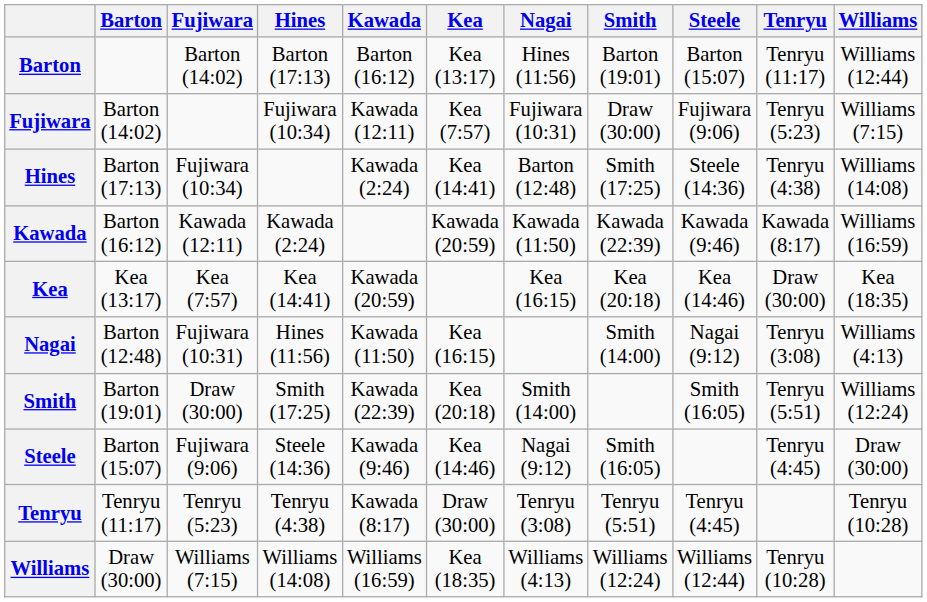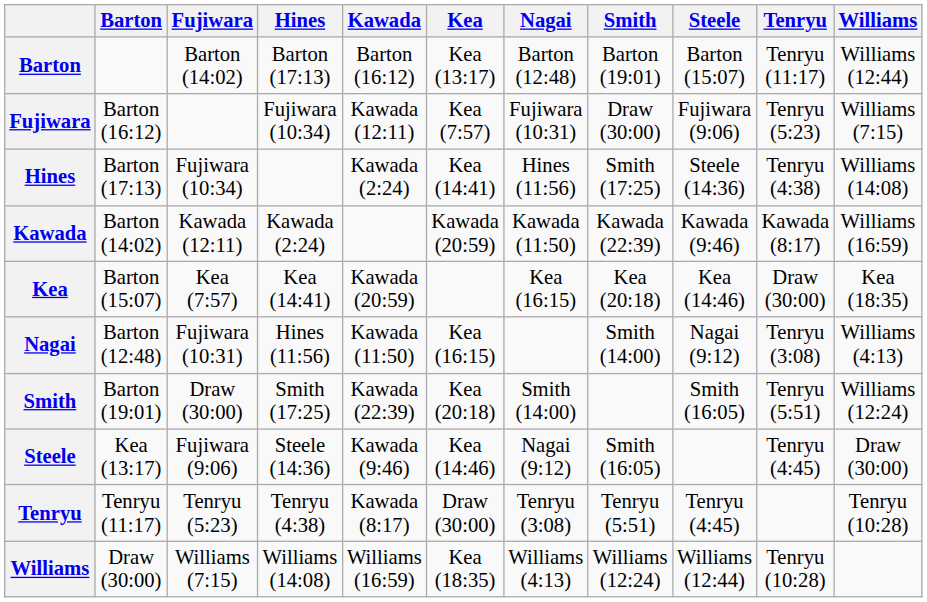(546, 65) Hines (11:56) -> (546, 65) Barton (12:48)
(131, 121) Barton (14:02) -> (131, 121) Barton (16:12)
(546, 177) Barton (12:48) -> (546, 177) Hines (11:56)
(131, 233) Barton (16:12) -> (131, 233) Barton (14:02)
(131, 289) Kea (13:17) -> (131, 289) Barton (15:07)
(131, 456) Barton (15:07) -> (131, 456) Kea (13:17)
